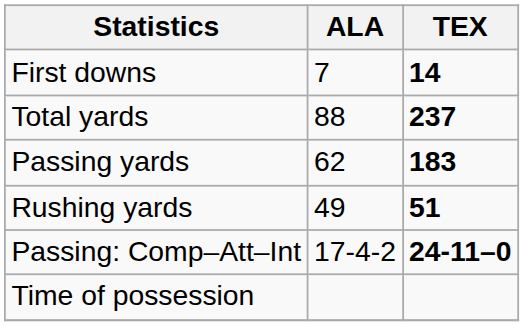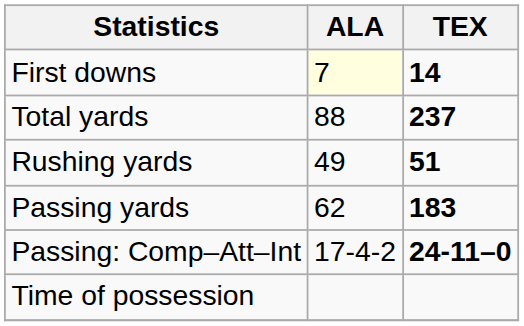(322, 72) no background -> (322, 72) lightyellow background
rows swapped: (102, 206) <-> (100, 162)
